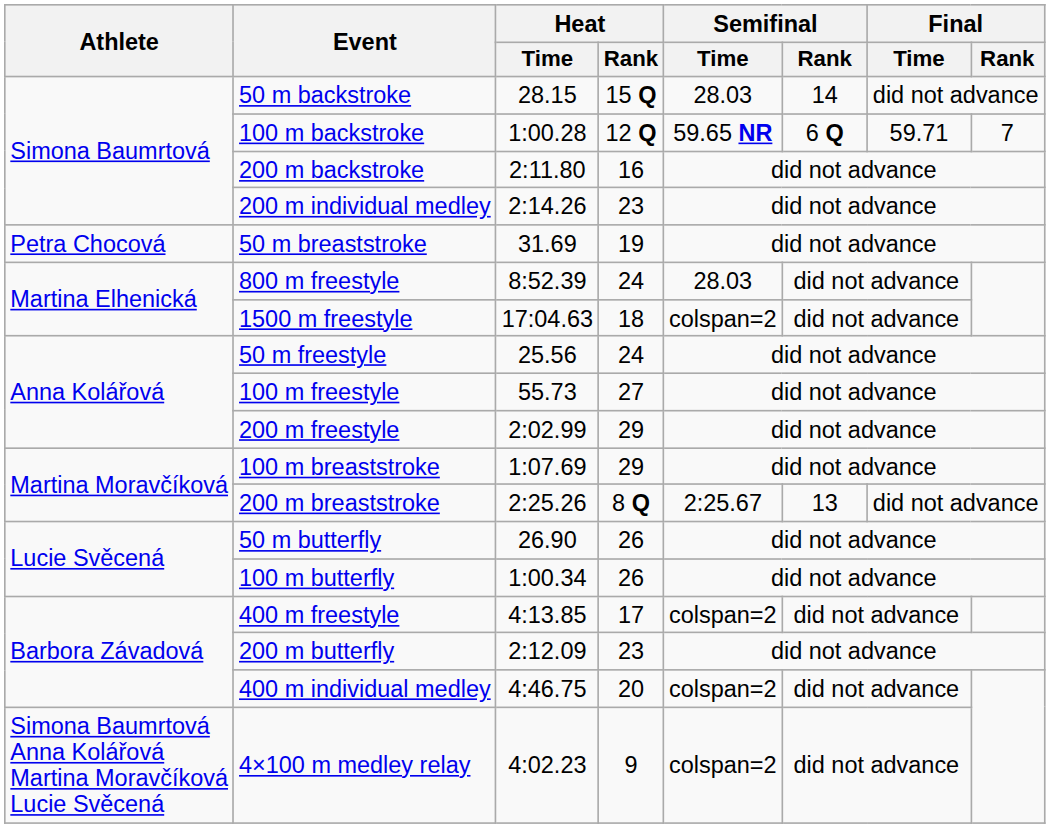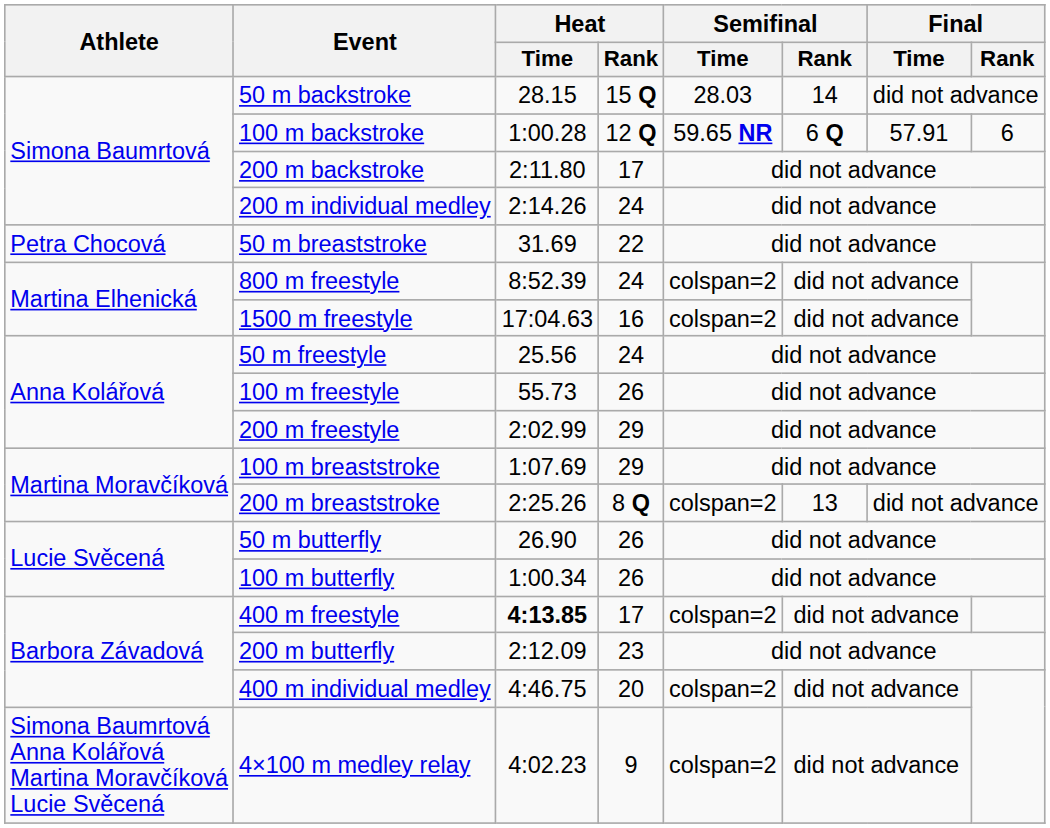(919, 133) 59.71 -> (919, 133) 57.91
(1007, 133) 7 -> (1007, 133) 6
(631, 170) 16 -> (631, 170) 17
(631, 207) 23 -> (631, 207) 24
(631, 244) 19 -> (631, 244) 22
(723, 281) 28.03 -> (723, 281) colspan=2
(631, 318) 18 -> (631, 318) 16
(631, 392) 27 -> (631, 392) 26
(723, 504) 2:25.67 -> (723, 504) colspan=2
(547, 615) normal -> (547, 615) bold
